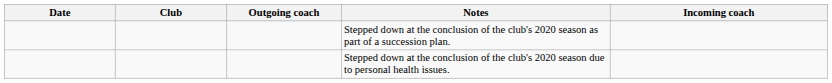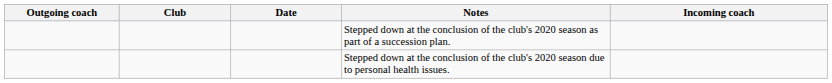columns swapped: (284, 12) <-> (60, 12)
